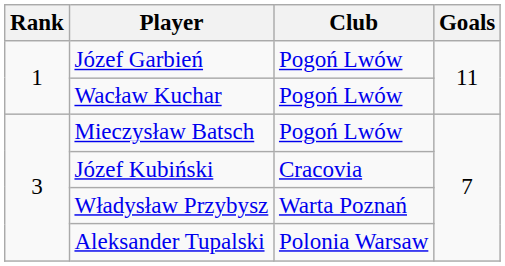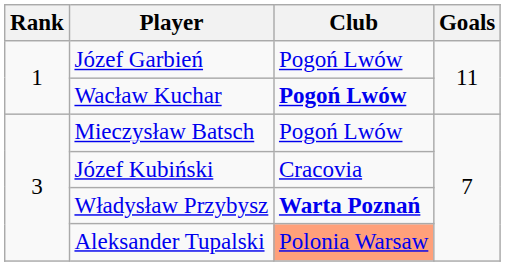(341, 95) normal -> (343, 95) bold
(343, 205) normal -> (350, 205) bold
(354, 242) no background -> (354, 242) lightsalmon background
